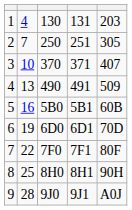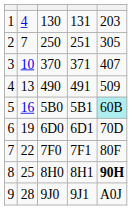(111, 107) no background -> (111, 107) paleturquoise background
(112, 172) normal -> (112, 172) bold
